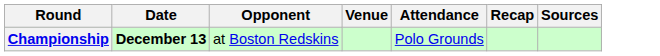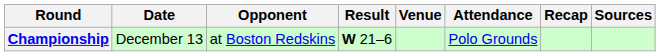+ column: (367, 16)
(161, 39) bold -> (159, 39) normal
